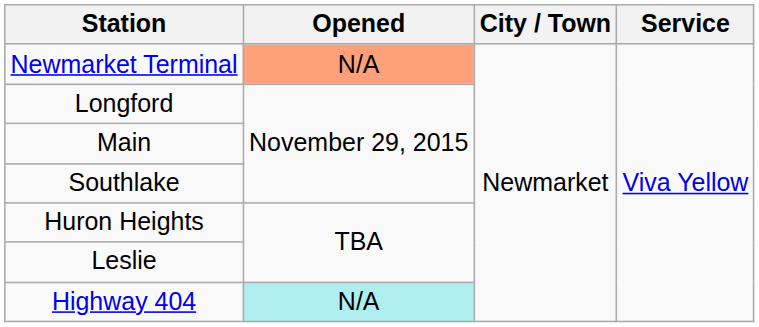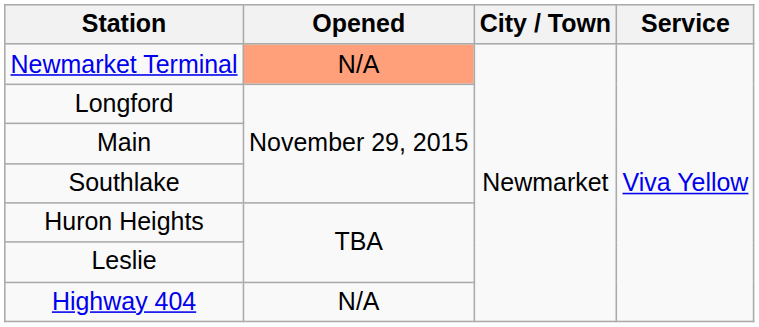(359, 301) paleturquoise background -> (359, 301) no background
